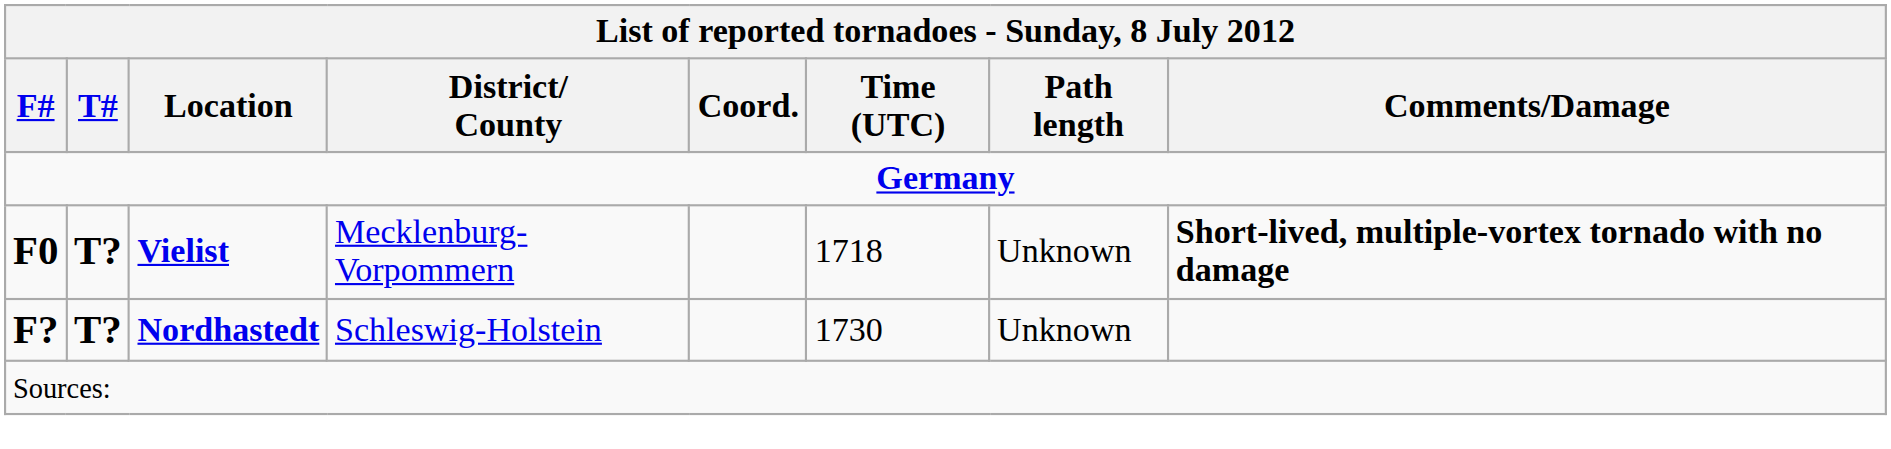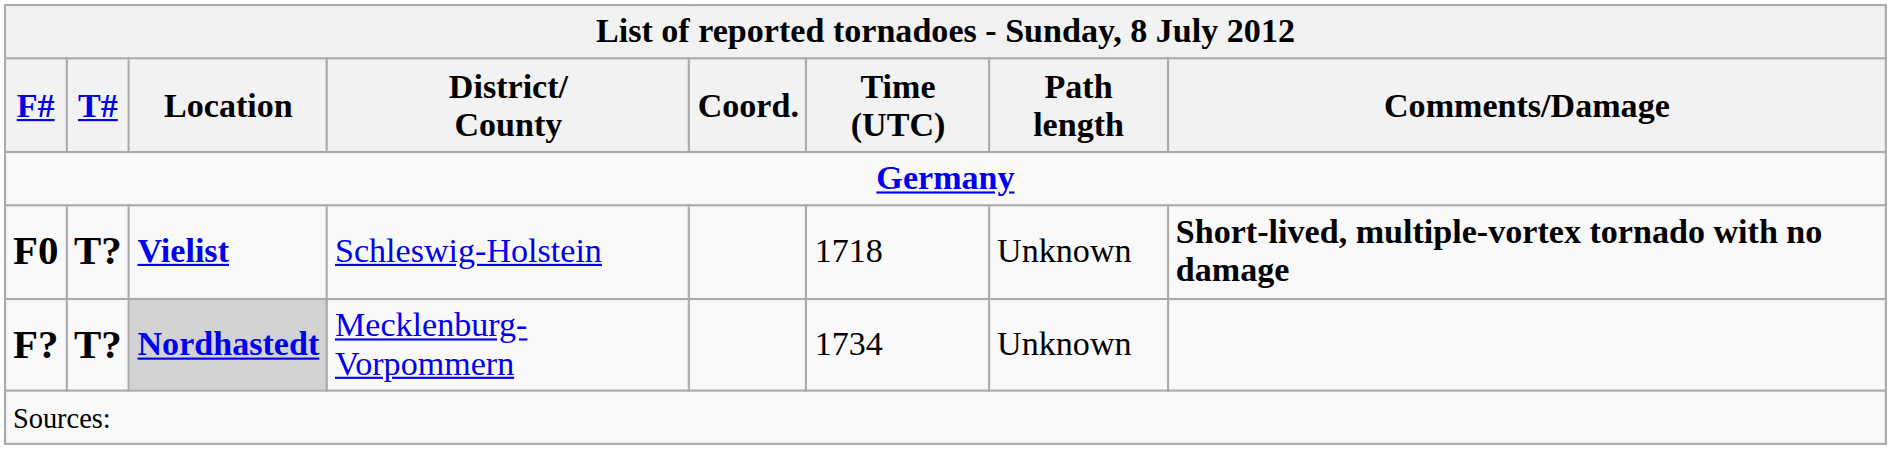(431, 251) Mecklenburg-Vorpommern -> (468, 251) Schleswig-Holstein
(228, 328) no background -> (228, 343) lightgrey background
(468, 328) Schleswig-Holstein -> (431, 343) Mecklenburg-Vorpommern
(849, 328) 1730 -> (849, 343) 1734
